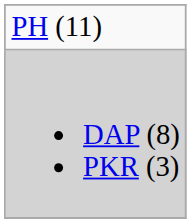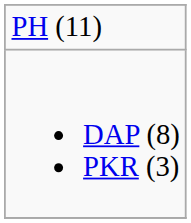(96, 150) lightgrey background -> (96, 150) no background
